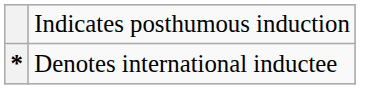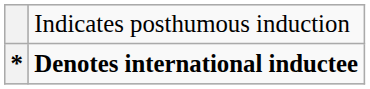(186, 63) normal -> (196, 63) bold
